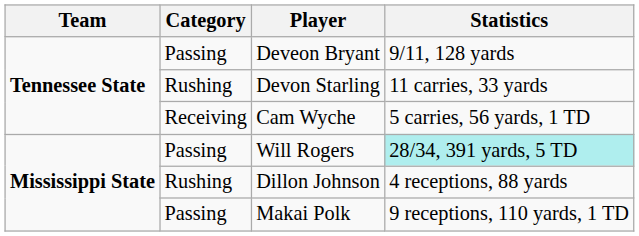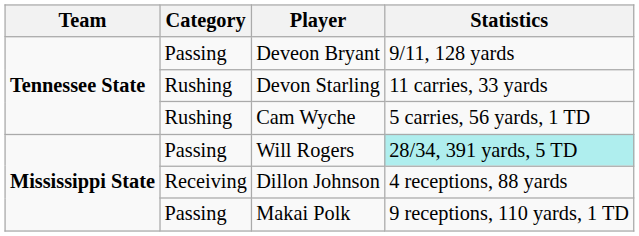(206, 117) Receiving -> (198, 117) Rushing
(198, 182) Rushing -> (206, 182) Receiving
